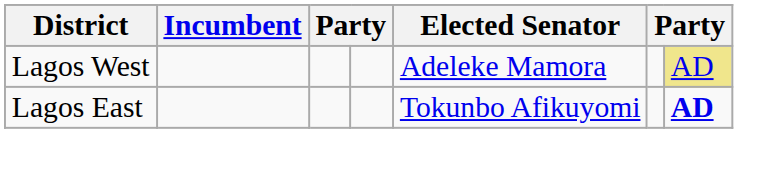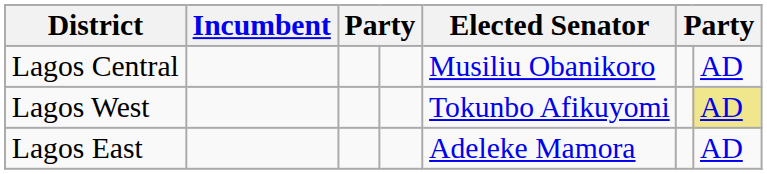+ row: (95, 66)
(503, 66) Adeleke Mamora -> (549, 107) Tokunbo Afikuyomi
(520, 107) Tokunbo Afikuyomi -> (532, 148) Adeleke Mamora
(692, 107) bold -> (721, 148) normal
